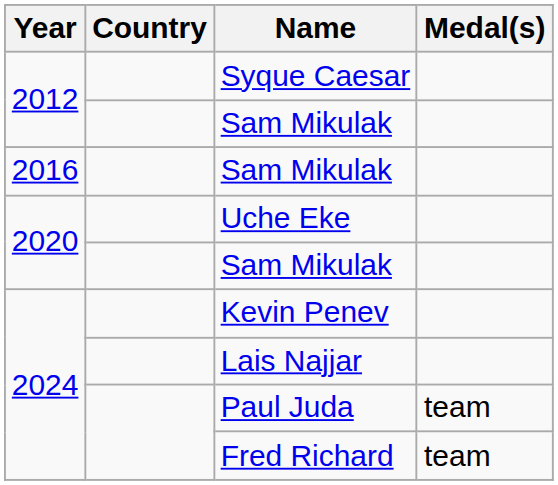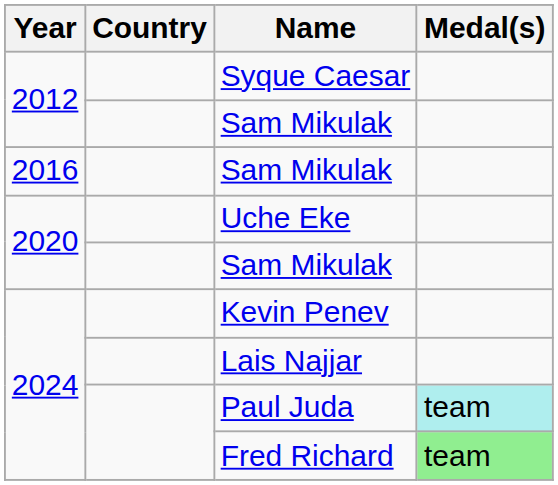(457, 407) no background -> (457, 407) paleturquoise background
(457, 455) no background -> (457, 455) lightgreen background
